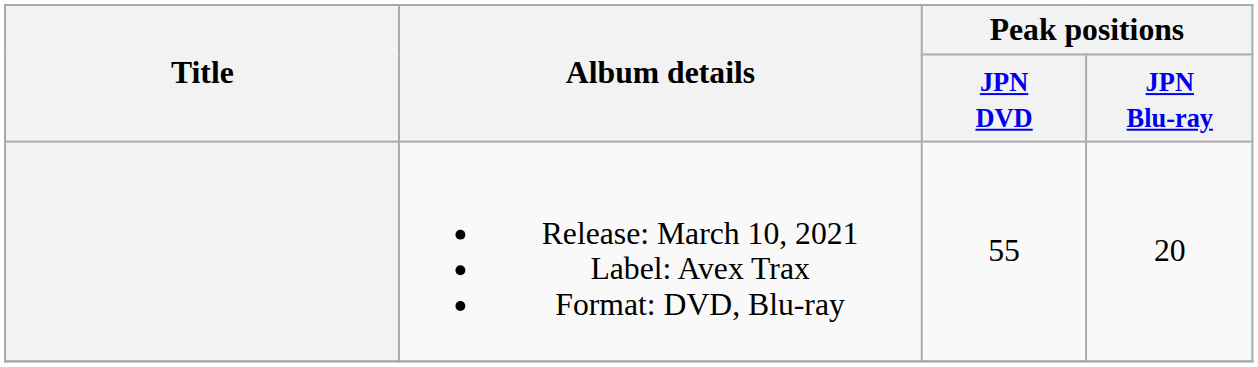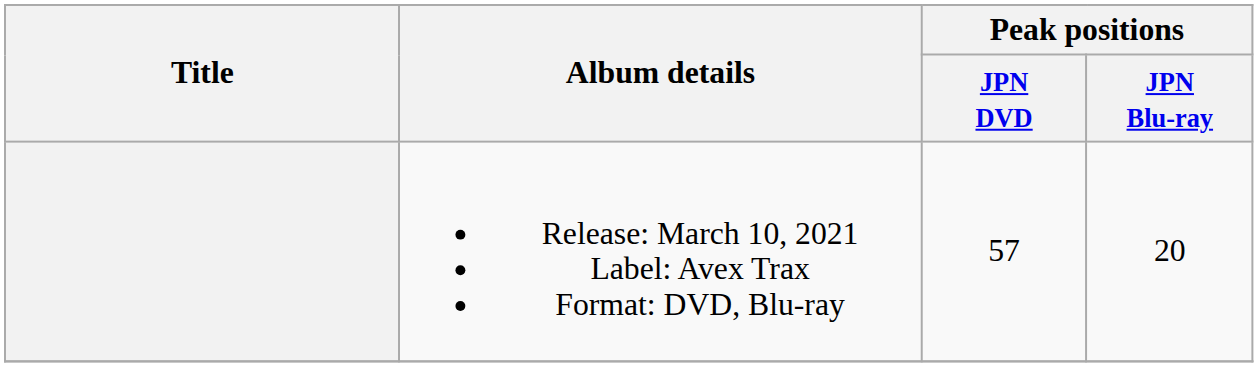(1004, 250) 55 -> (1004, 250) 57
